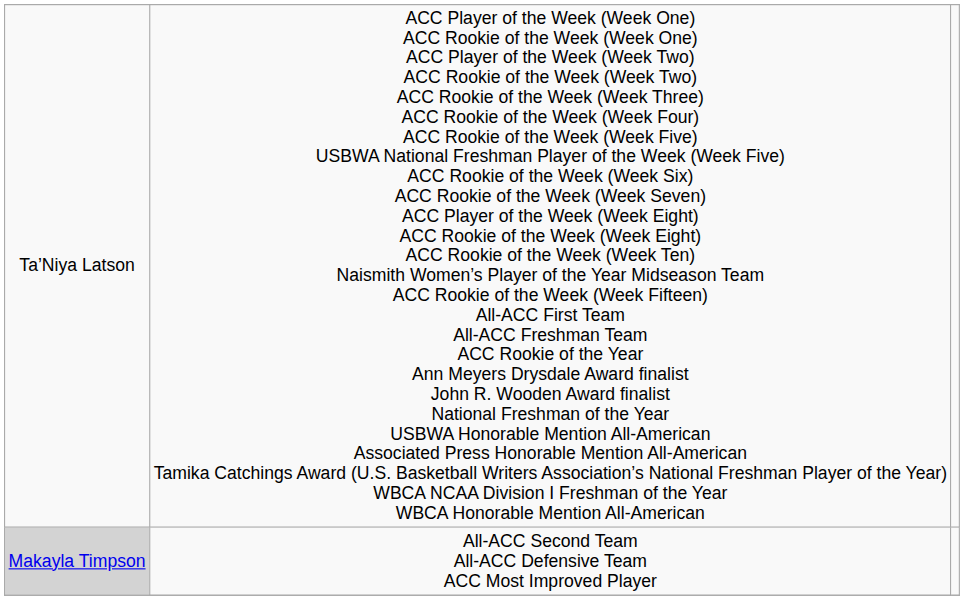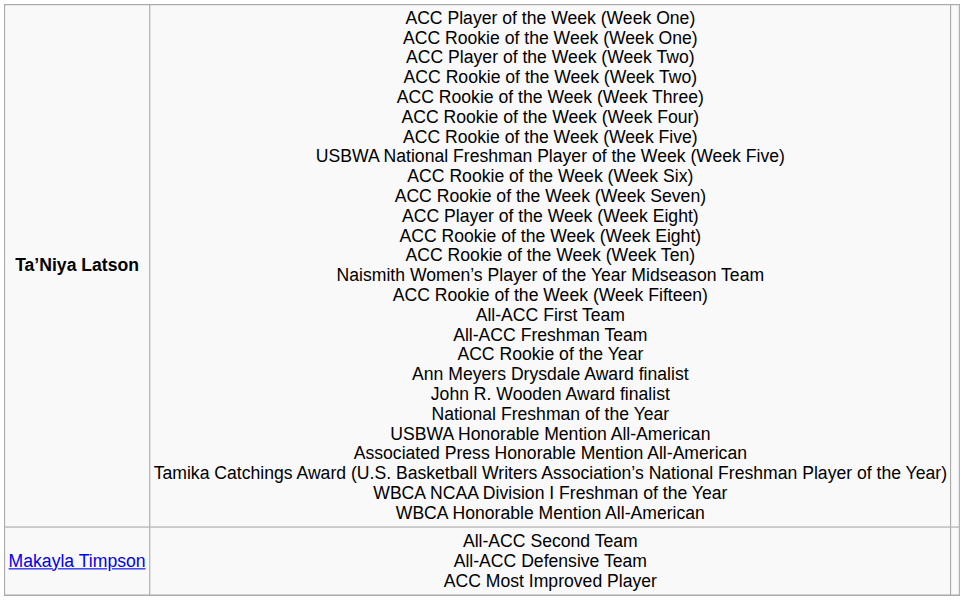(77, 265) normal -> (77, 265) bold
(77, 561) lightgrey background -> (77, 561) no background
